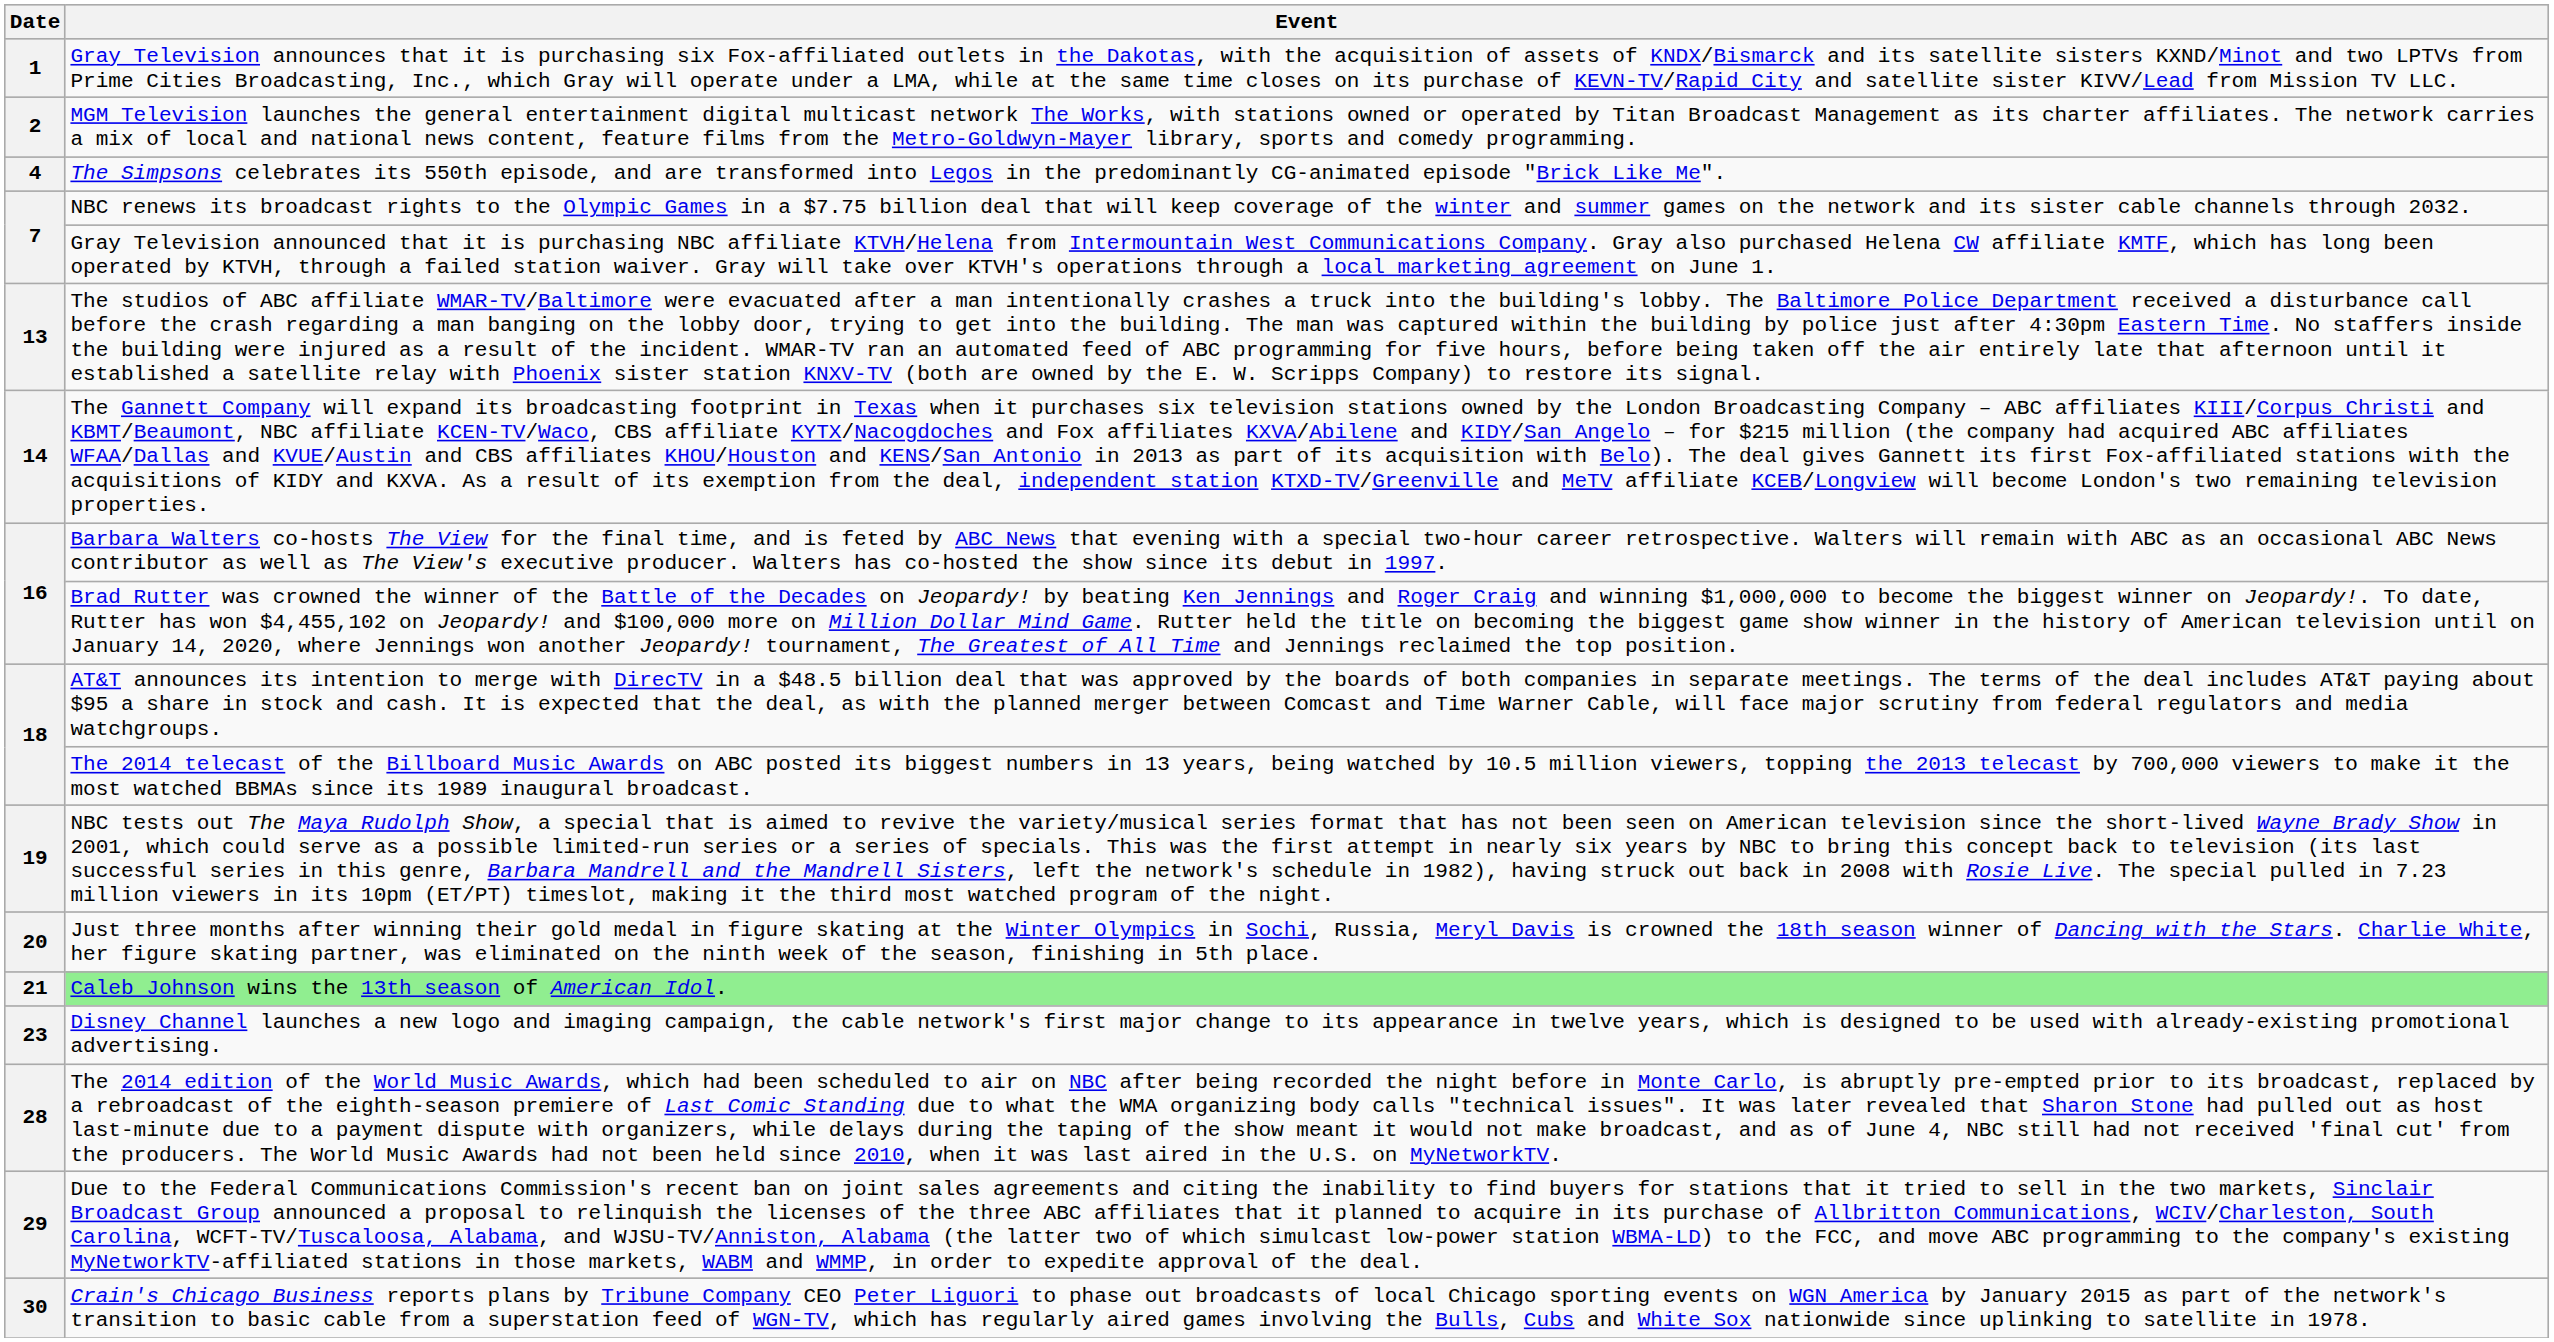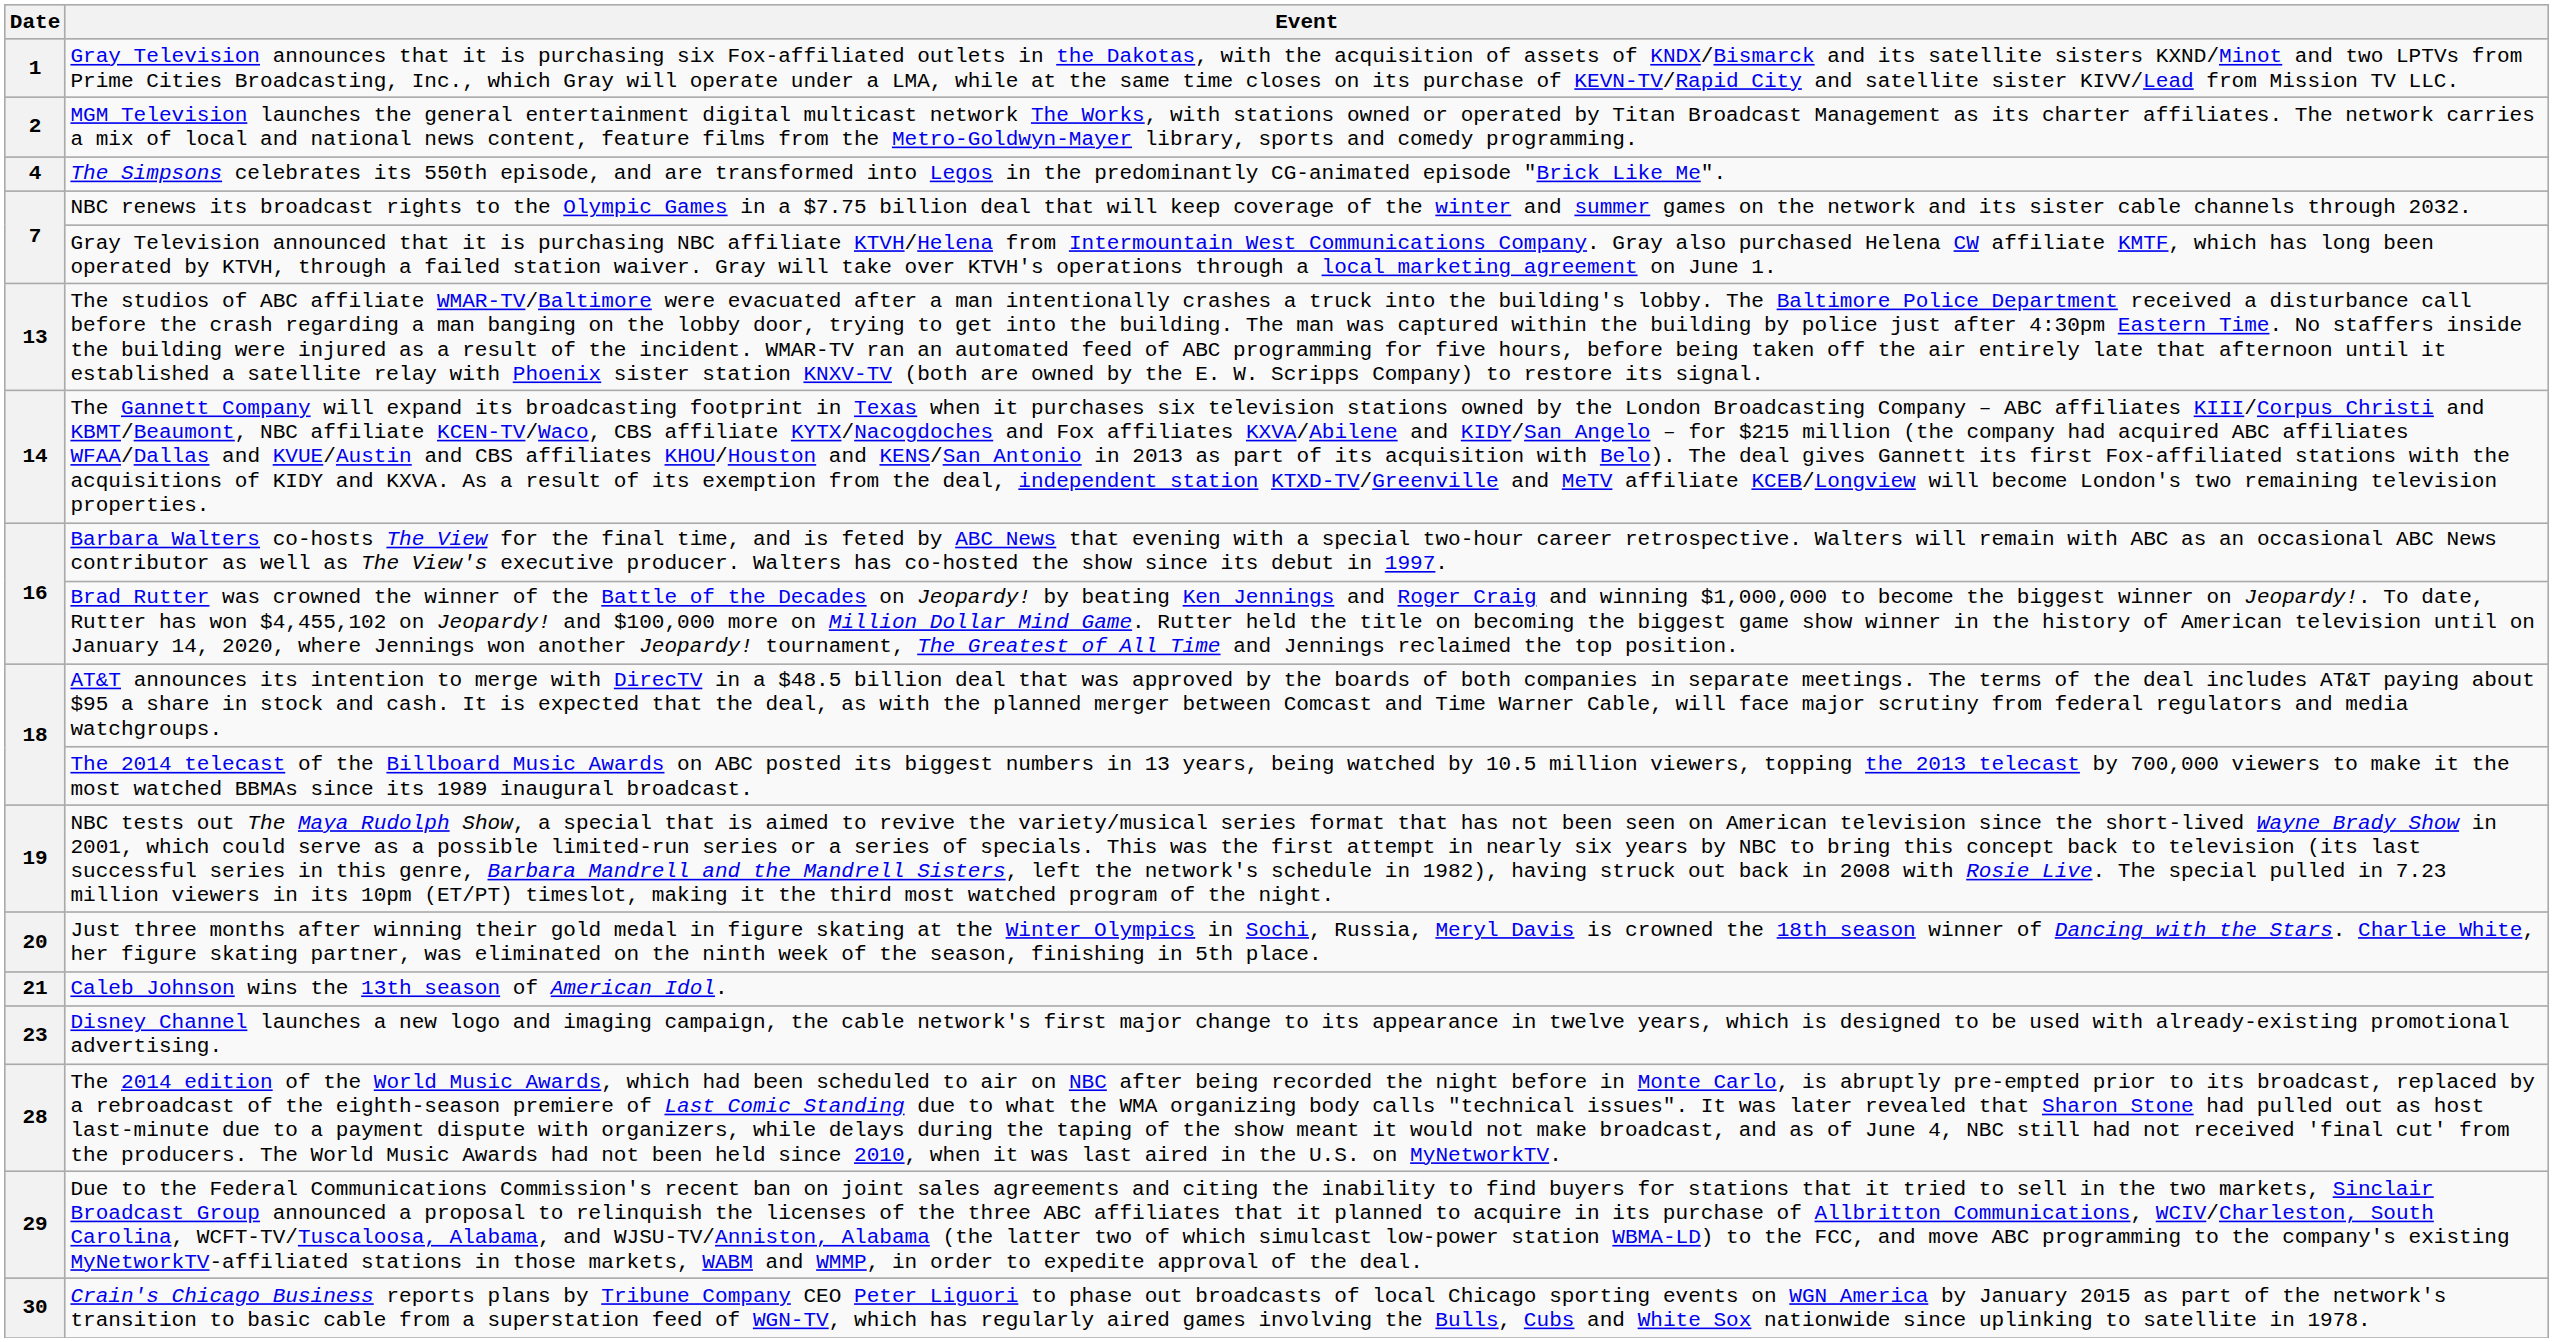(399, 989) lightgreen background -> (399, 989) no background
